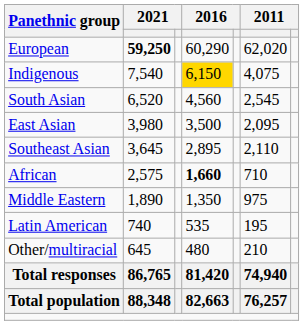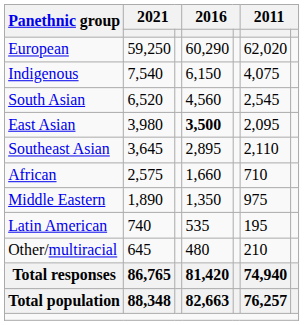(149, 49) bold -> (149, 49) normal
(203, 74) gold background -> (203, 74) no background
(203, 124) normal -> (203, 124) bold
(203, 175) bold -> (203, 175) normal
